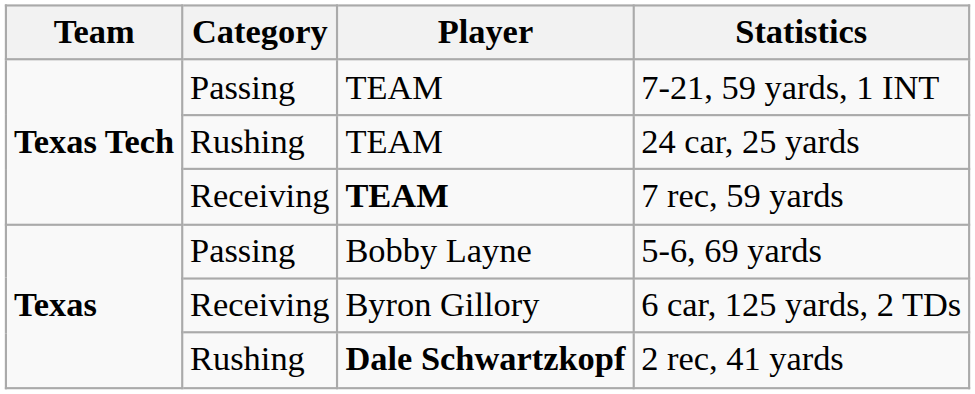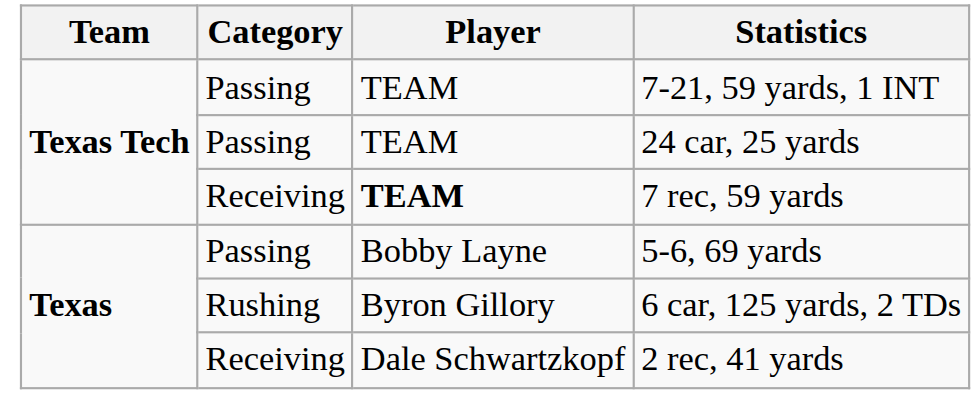(247, 141) Rushing -> (258, 141) Passing
(260, 304) Receiving -> (263, 304) Rushing
(247, 359) Rushing -> (275, 359) Receiving
(485, 359) bold -> (493, 359) normal
